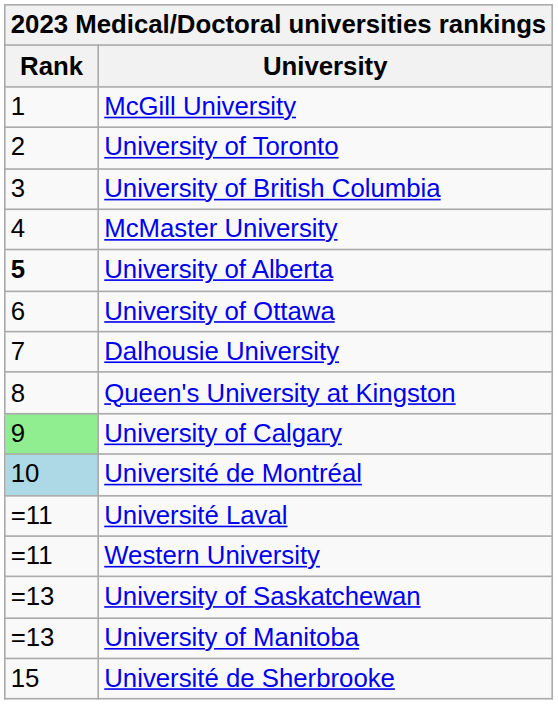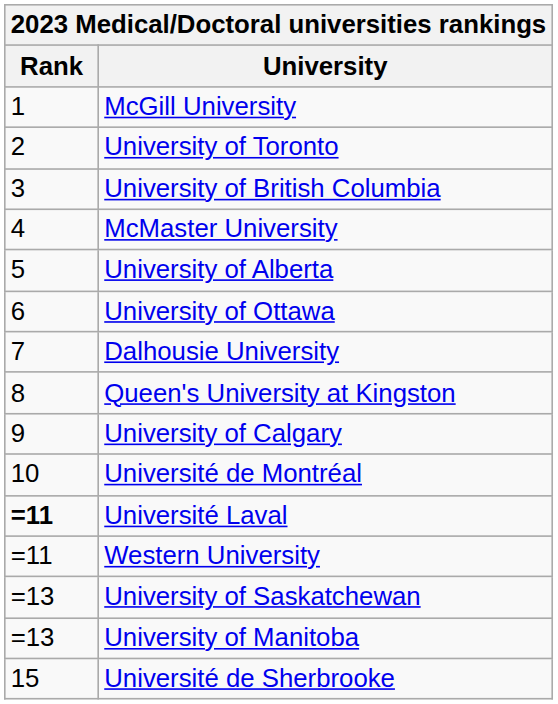(18, 270) bold -> (18, 270) normal
(18, 433) lightgreen background -> (18, 433) no background
(25, 474) lightblue background -> (25, 474) no background
(32, 515) normal -> (32, 515) bold
